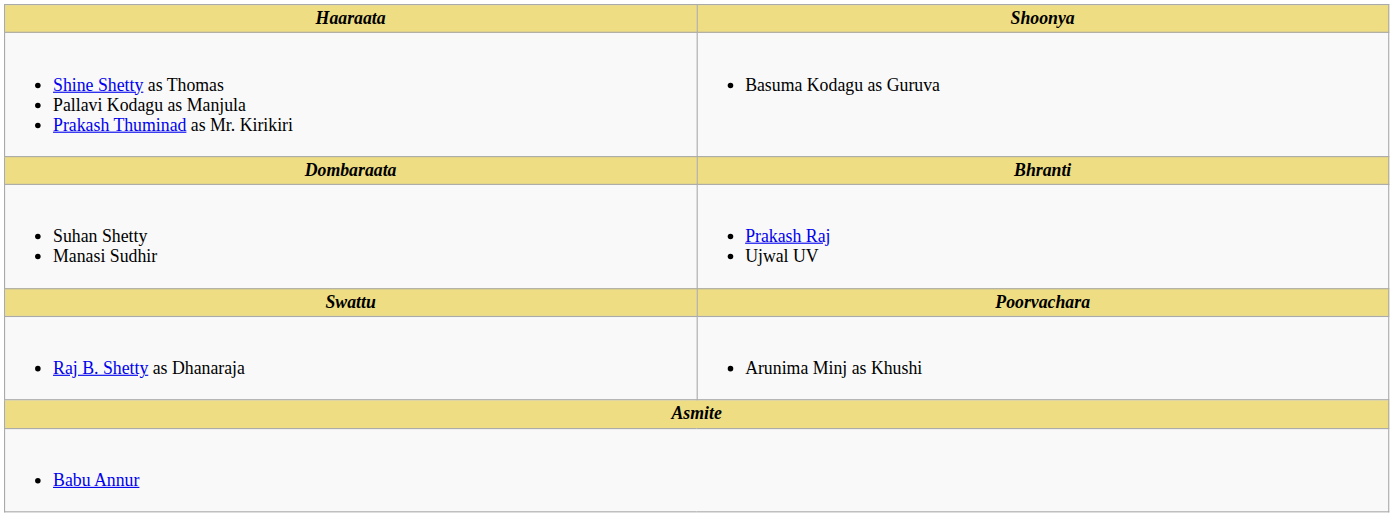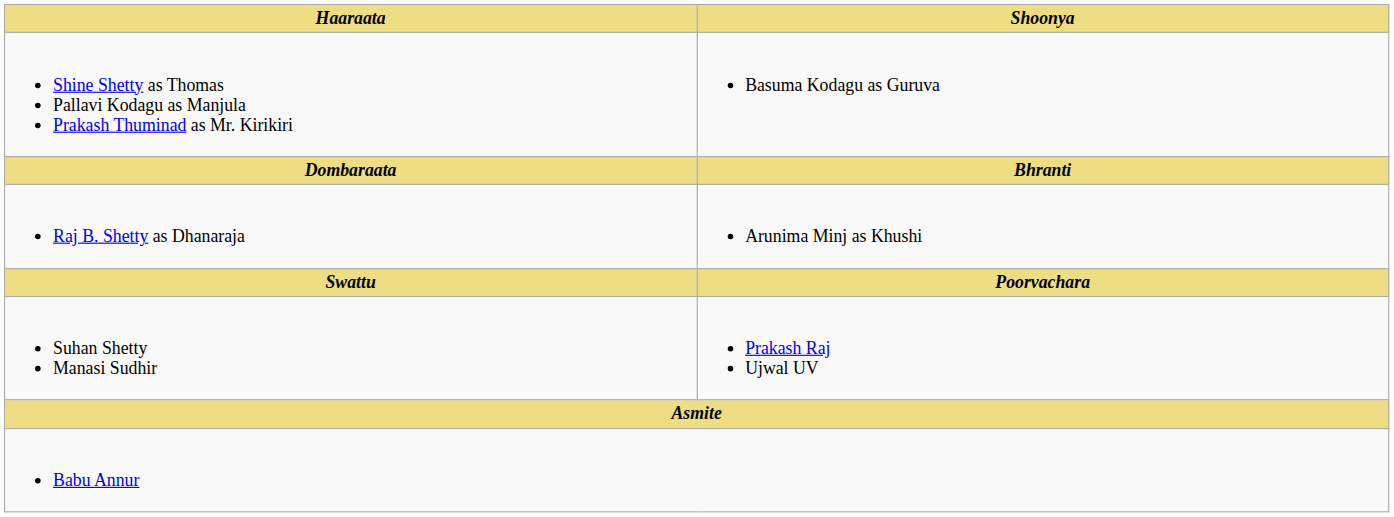rows swapped: (351, 368) <-> (351, 246)
